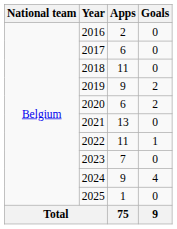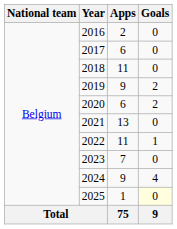(155, 196) no background -> (155, 196) lightyellow background
